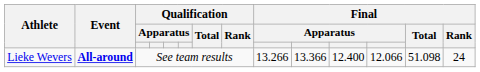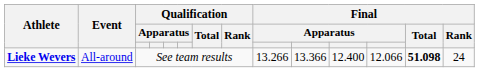(40, 57) normal -> (41, 57) bold
(105, 57) bold -> (107, 57) normal
(424, 57) normal -> (424, 57) bold
